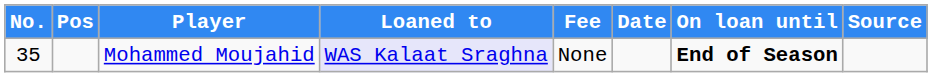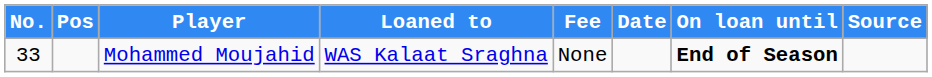(28, 55) 35 -> (28, 55) 33
(436, 55) lavender background -> (436, 55) no background
